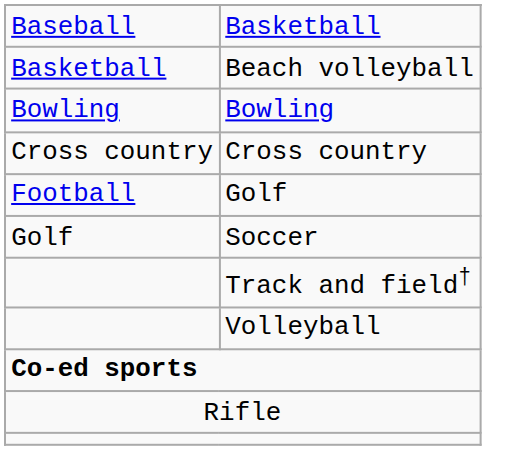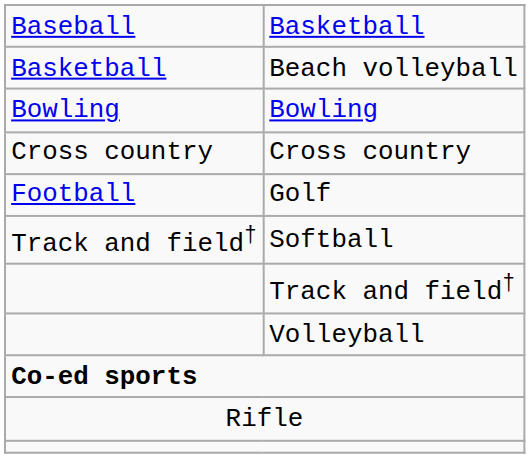- row: (272, 237)
+ row: (331, 240)
